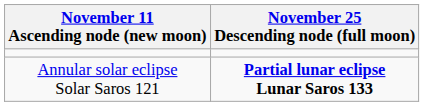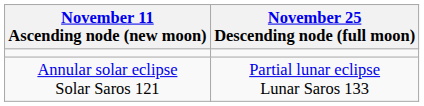(315, 79) bold -> (315, 79) normal
